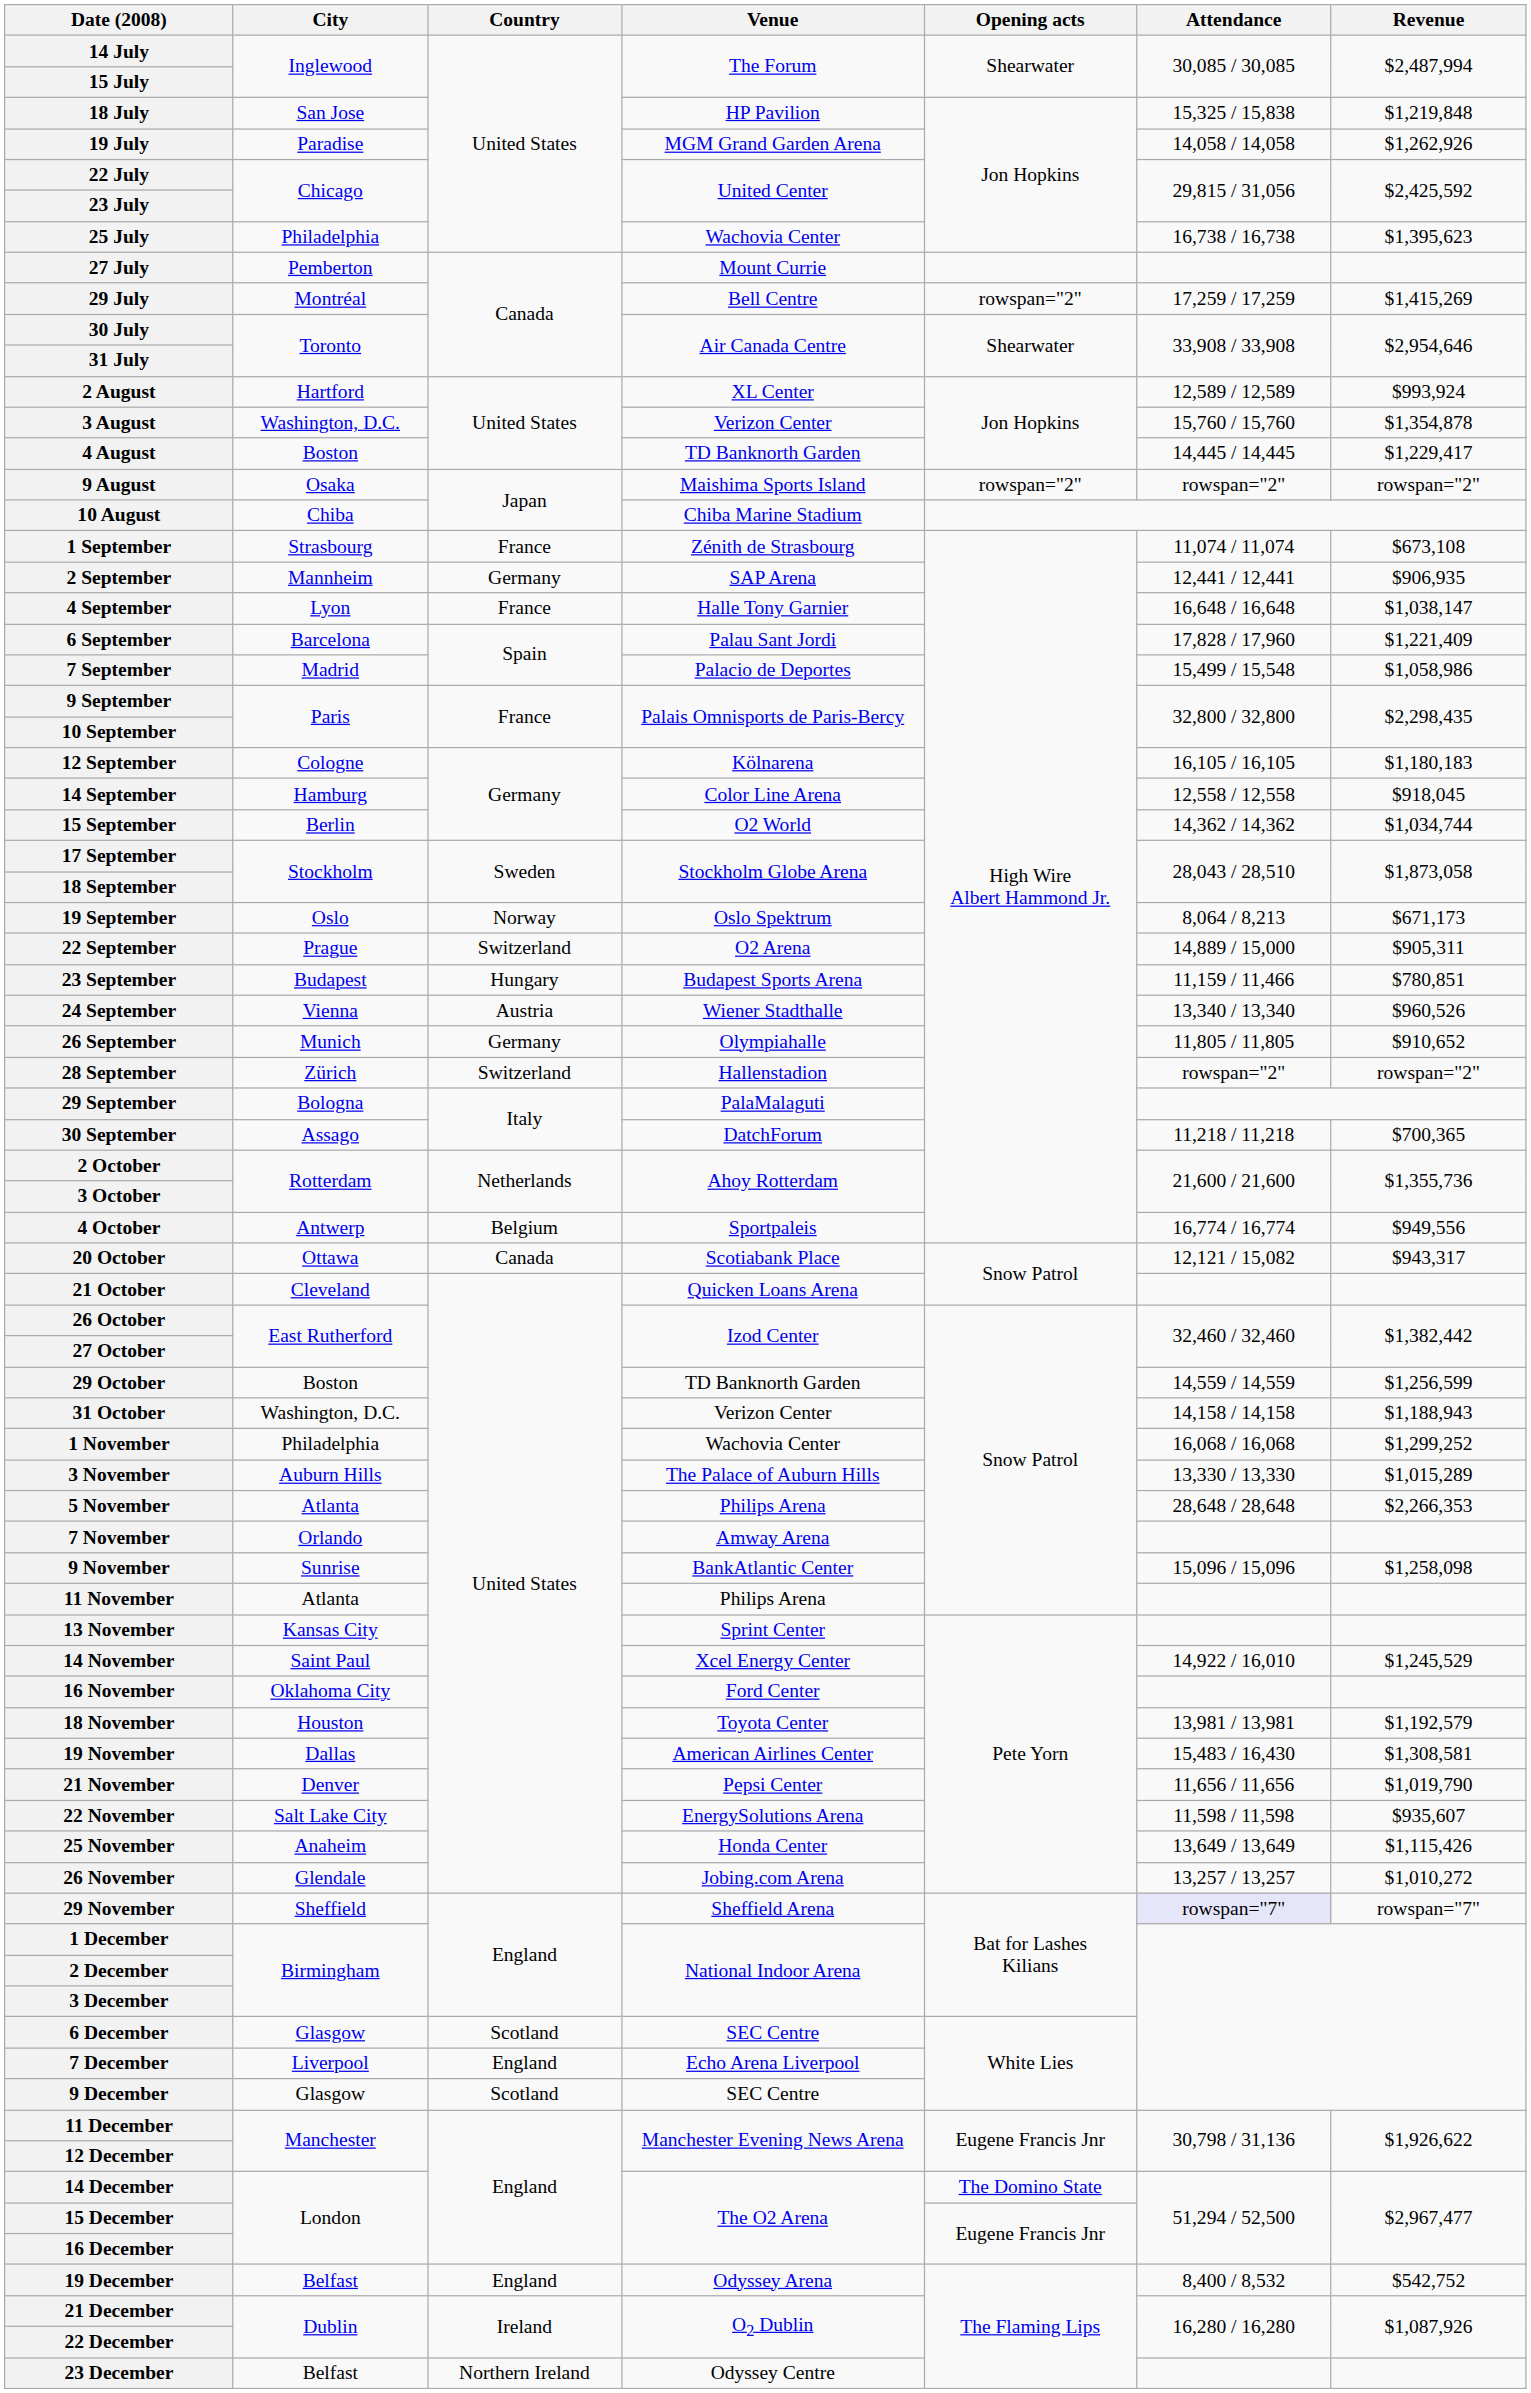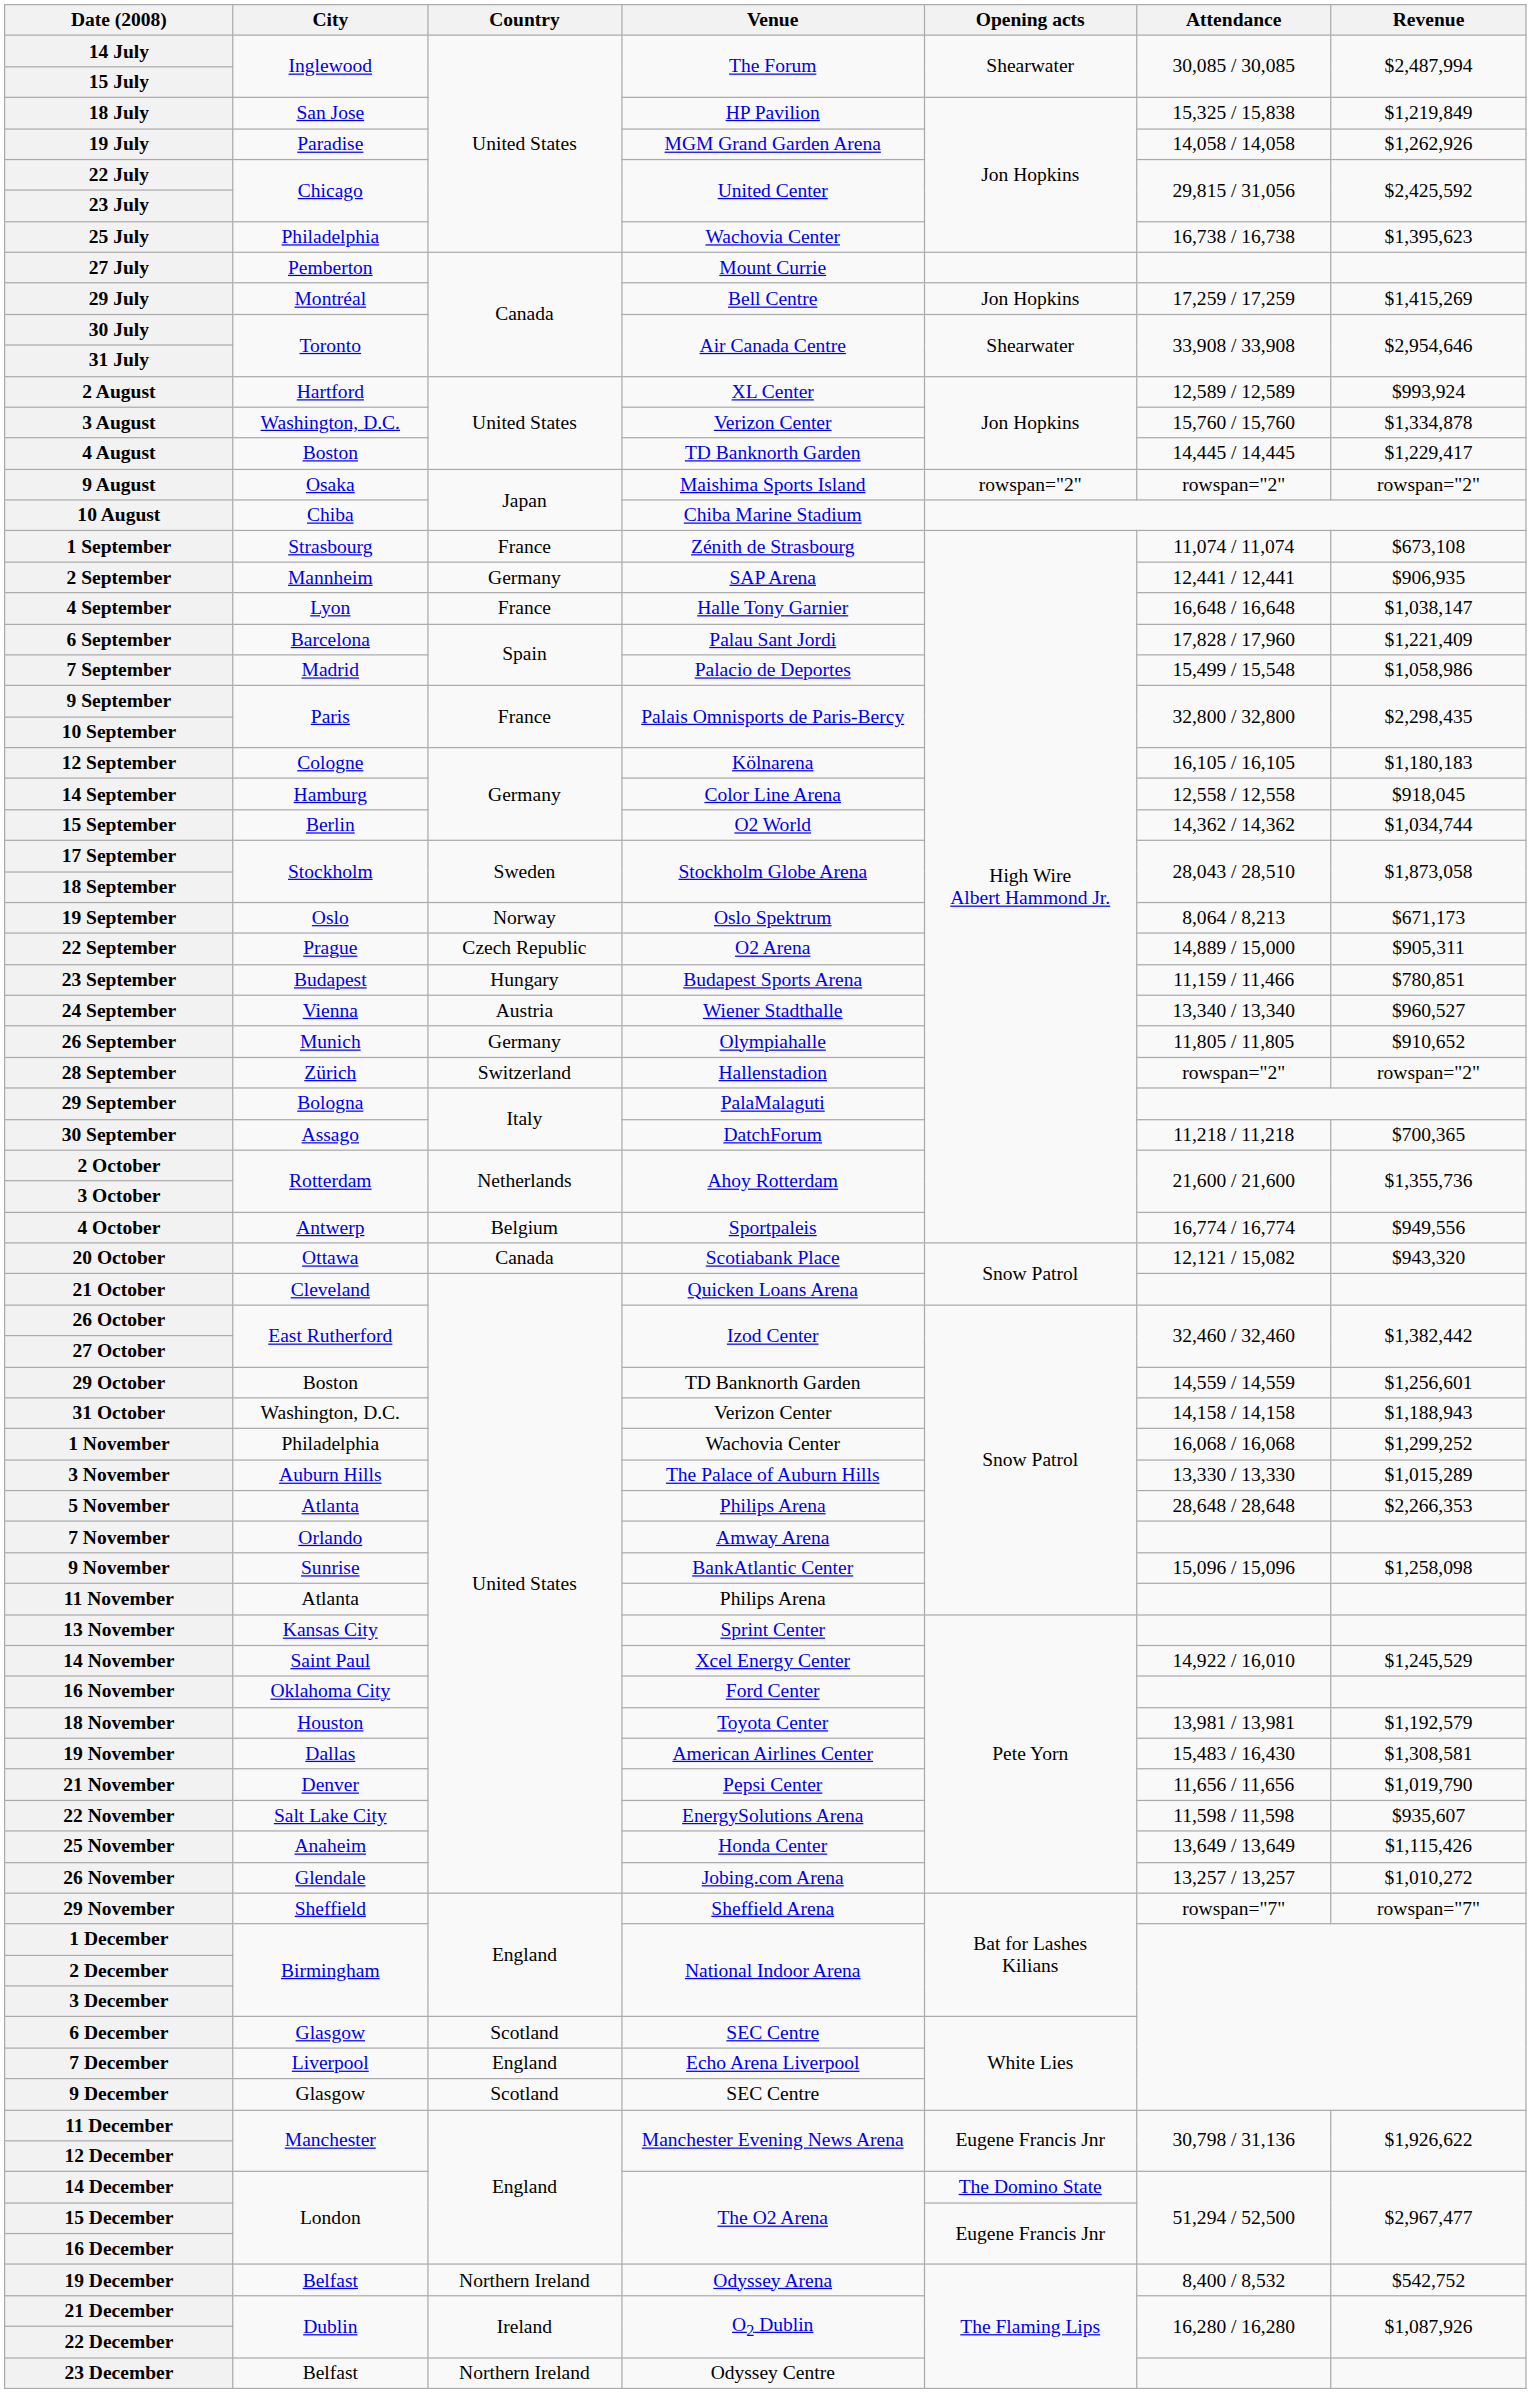(1429, 112) $1,219,848 -> (1429, 112) $1,219,849
(1030, 298) rowspan="2" -> (1030, 298) Jon Hopkins
(1429, 422) $1,354,878 -> (1429, 422) $1,334,878
(524, 948) Switzerland -> (524, 948) Czech Republic
(1429, 1010) $960,526 -> (1429, 1010) $960,527
(1429, 1258) $943,317 -> (1429, 1258) $943,320
(1429, 1382) $1,256,599 -> (1429, 1382) $1,256,601
(1234, 1908) lavender background -> (1234, 1908) no background
(524, 2279) England -> (524, 2279) Northern Ireland
